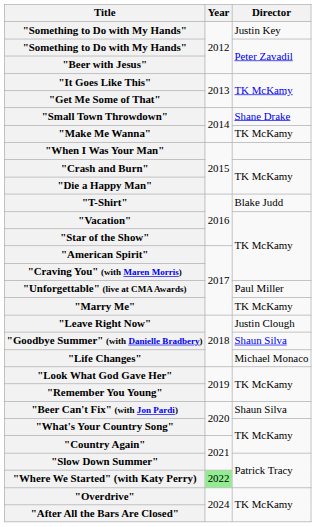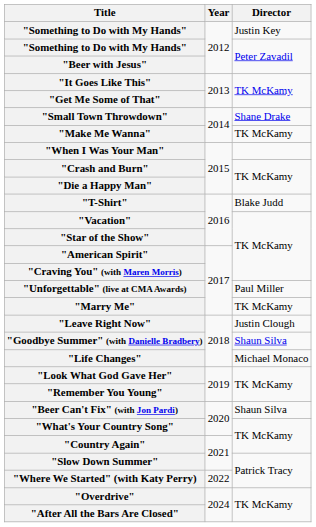(219, 479) lightgreen background -> (219, 479) no background
